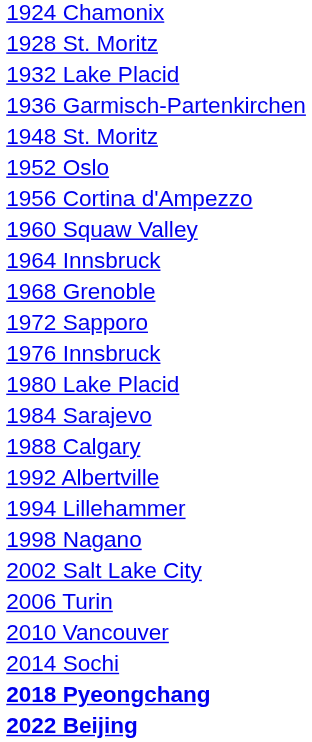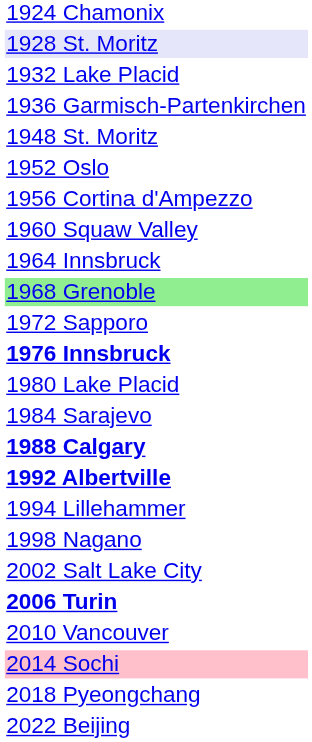(82, 43) no background -> (82, 43) lavender background
(81, 291) no background -> (81, 291) lightgreen background
(83, 353) normal -> (88, 353) bold
(73, 446) normal -> (76, 446) bold
(83, 478) normal -> (89, 478) bold
(60, 602) normal -> (62, 602) bold
(63, 664) no background -> (63, 664) pink background
(108, 695) bold -> (103, 695) normal
(72, 726) bold -> (68, 726) normal
